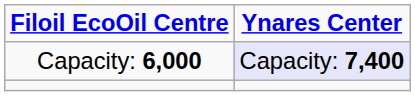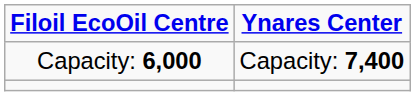(322, 60) lavender background -> (322, 60) no background
